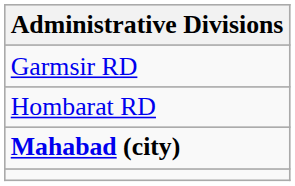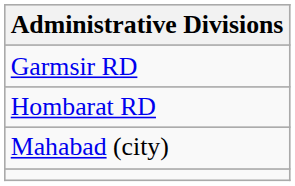(96, 147) bold -> (90, 147) normal
